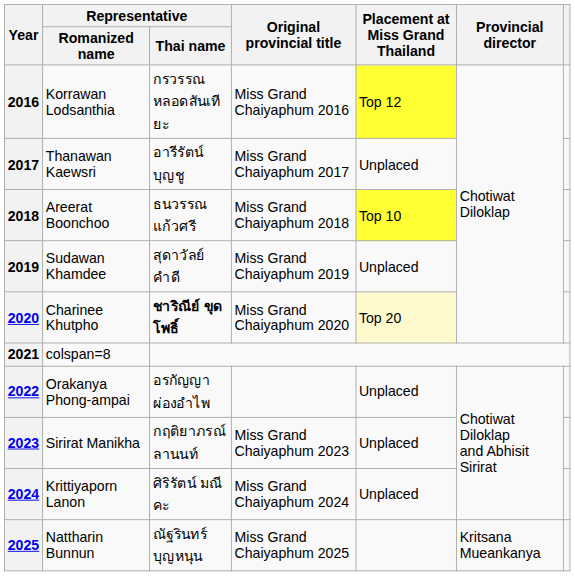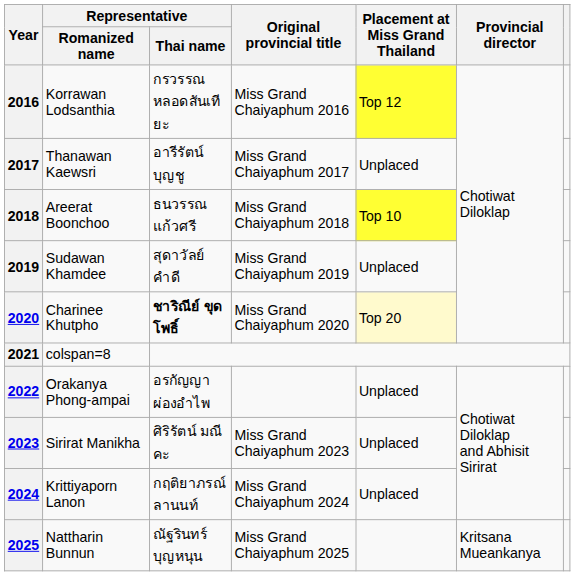(189, 442) กฤติยาภรณ์ ลานนท์ -> (188, 442) ศิริรัตน์ มณีคะ
(188, 494) ศิริรัตน์ มณีคะ -> (189, 494) กฤติยาภรณ์ ลานนท์
